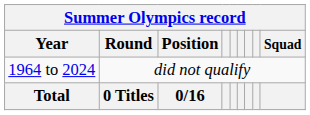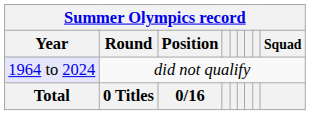(52, 69) no background -> (52, 69) lavender background
